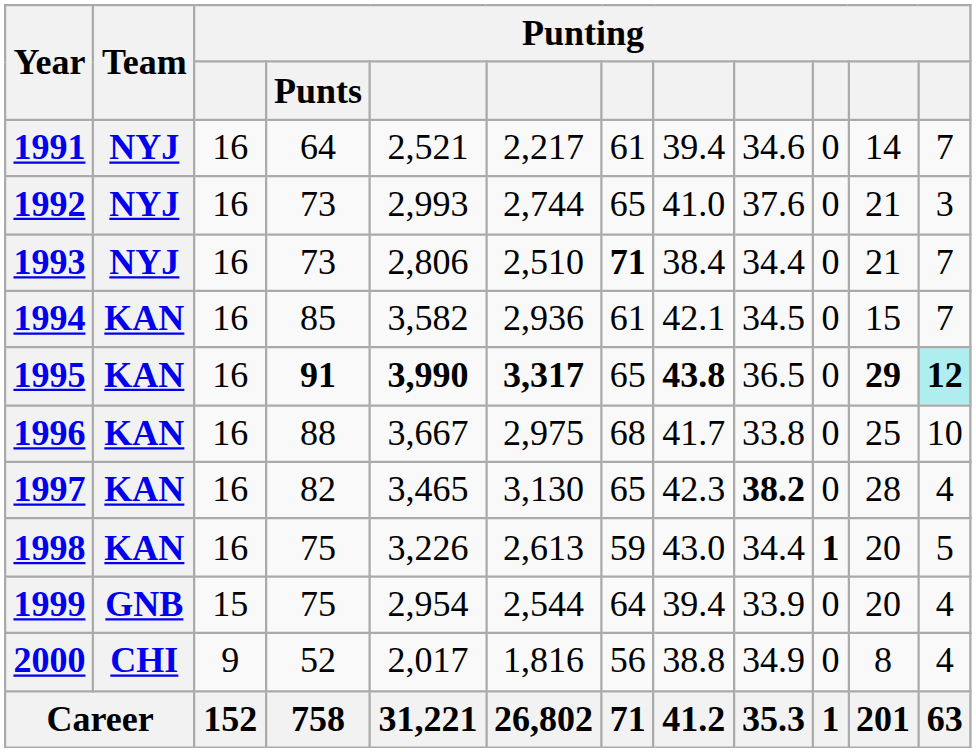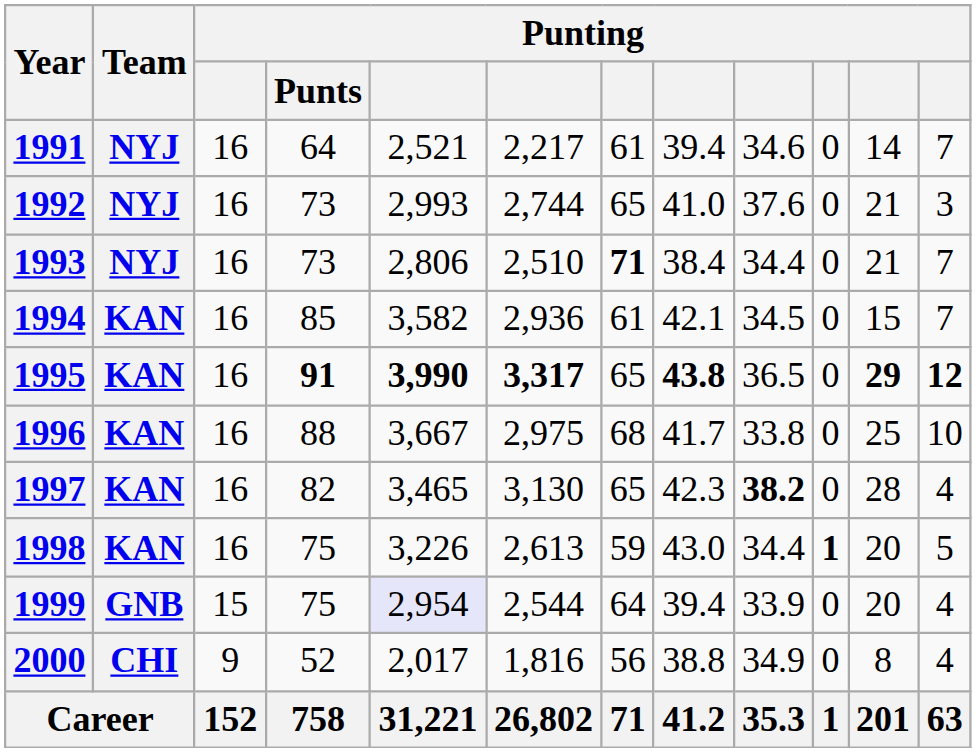(945, 375) paleturquoise background -> (945, 375) no background
(428, 603) no background -> (428, 603) lavender background
